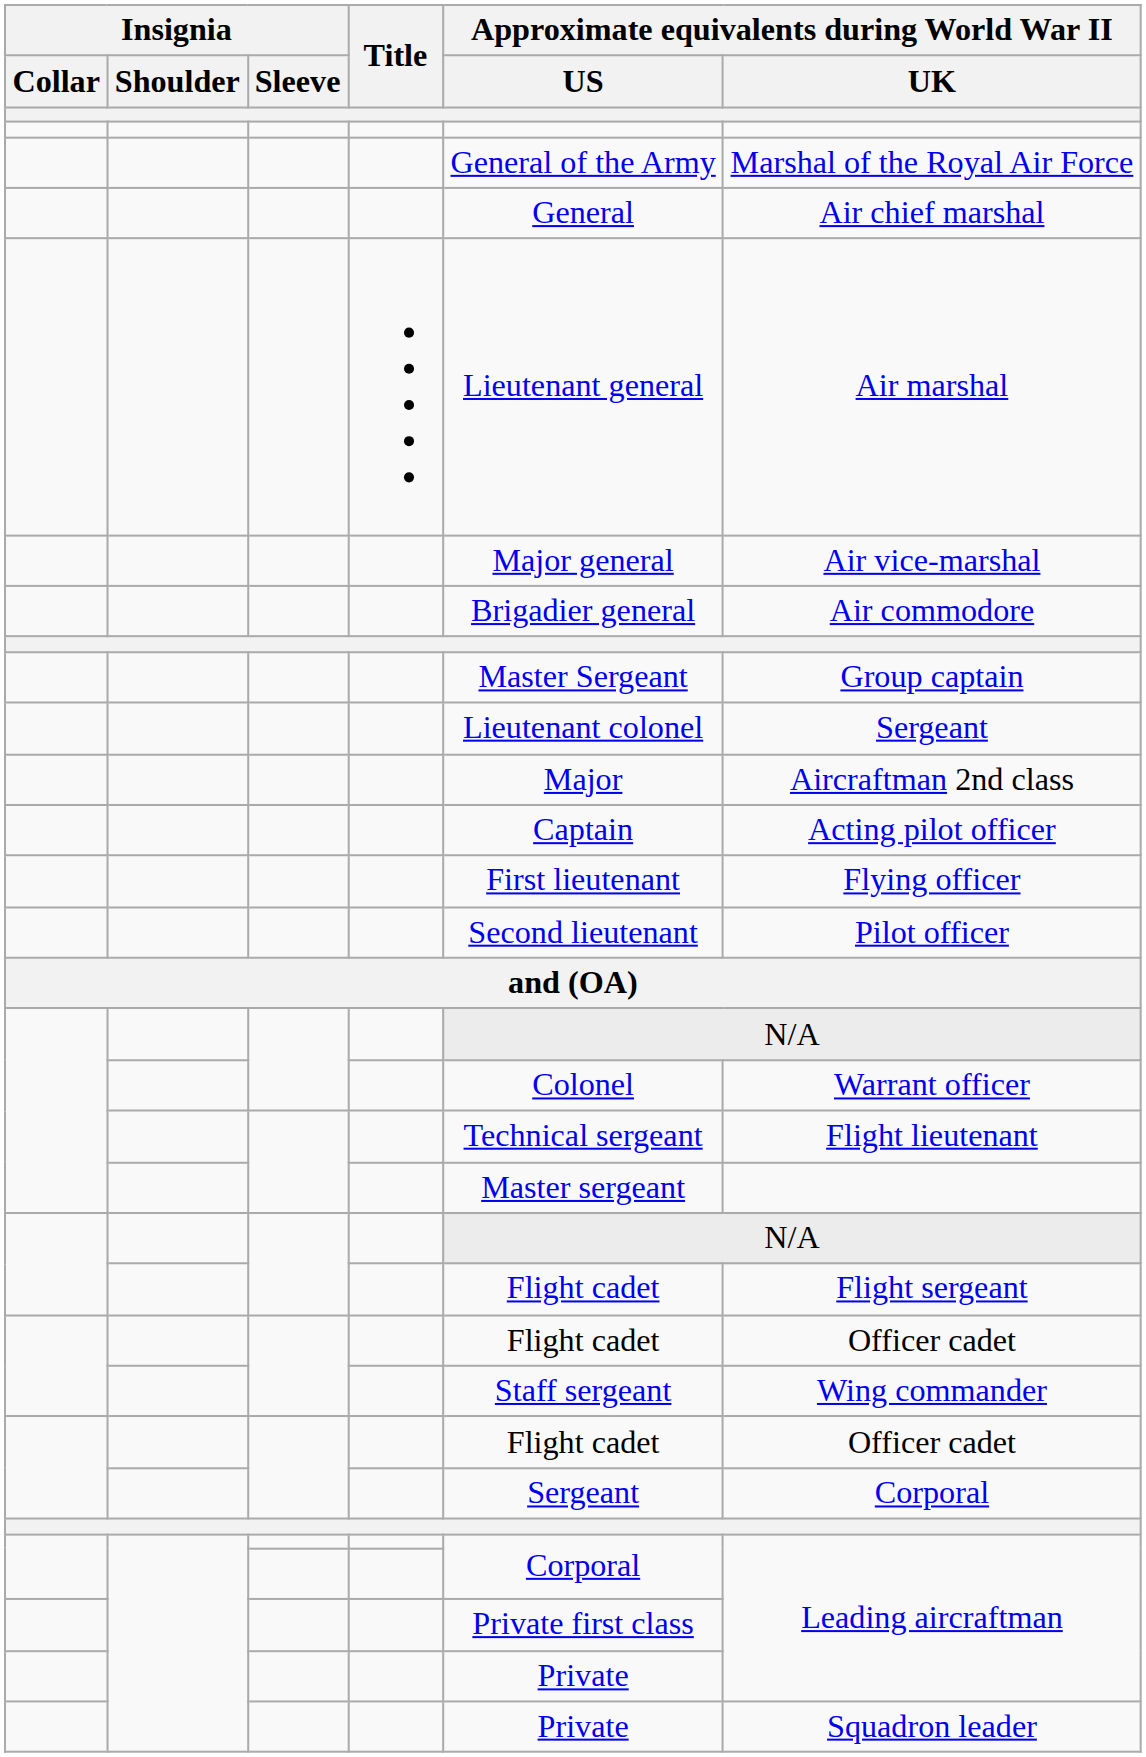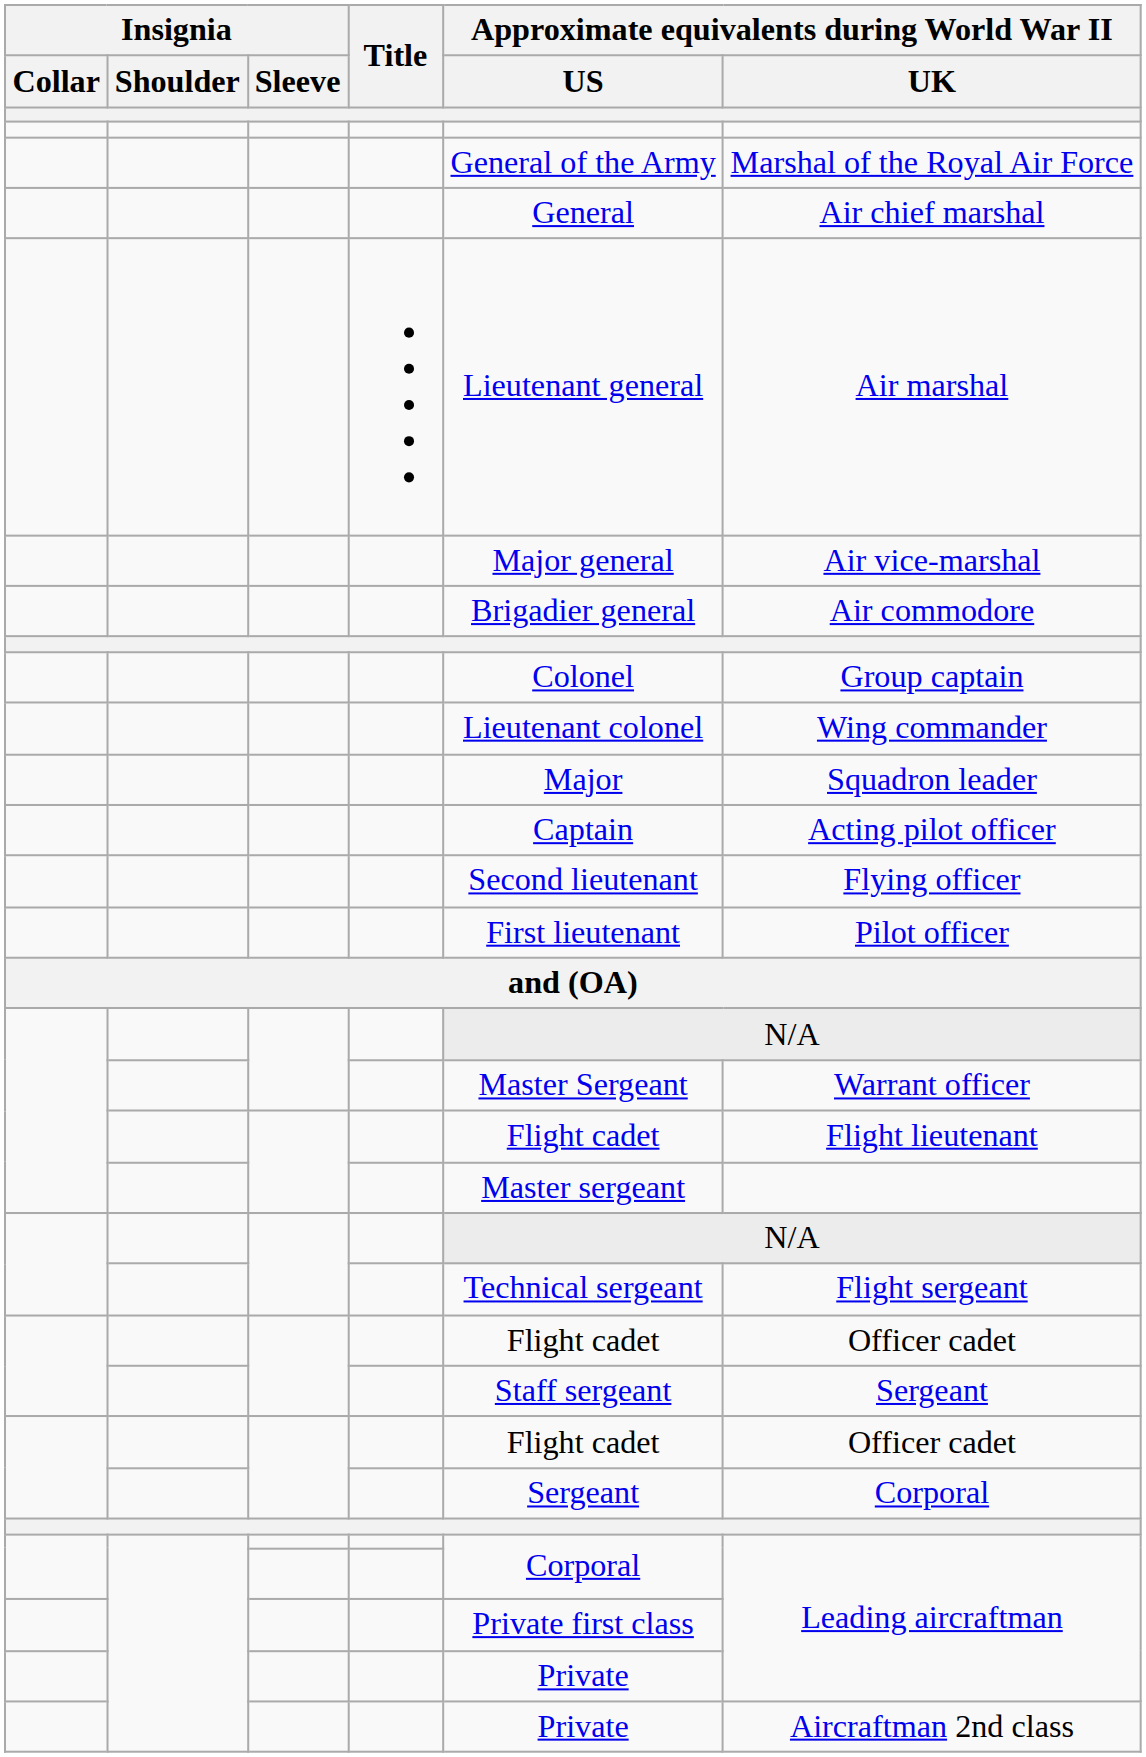(583, 676) Master Sergeant -> (583, 676) Colonel
(932, 727) Sergeant -> (932, 727) Wing commander
(932, 778) Aircraftman 2nd class -> (932, 778) Squadron leader
(583, 880) First lieutenant -> (583, 880) Second lieutenant
(583, 931) Second lieutenant -> (583, 931) First lieutenant
(583, 1084) Colonel -> (583, 1084) Master Sergeant
(583, 1135) Technical sergeant -> (583, 1135) Flight cadet
(583, 1288) Flight cadet -> (583, 1288) Technical sergeant
(932, 1390) Wing commander -> (932, 1390) Sergeant
(932, 1726) Squadron leader -> (932, 1726) Aircraftman 2nd class
